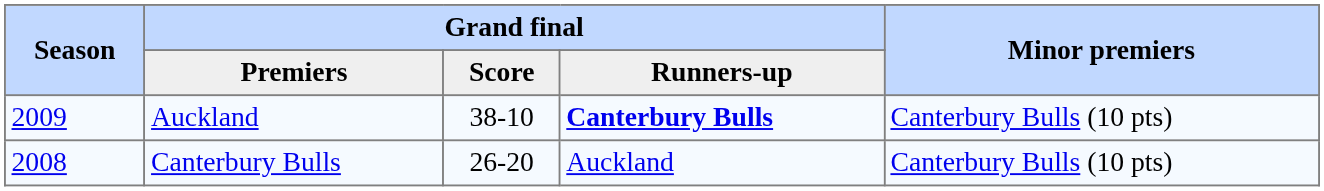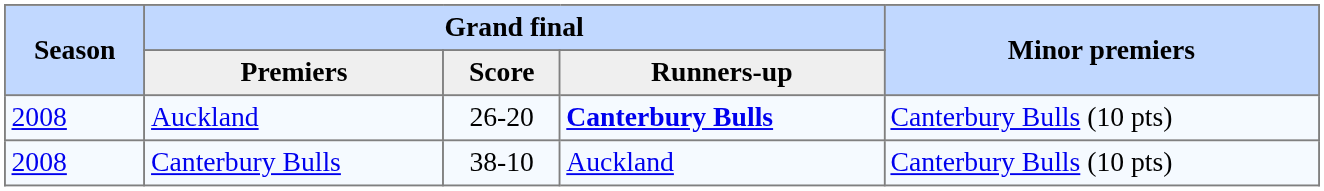(39, 117) 2009 -> (39, 117) 2008
(502, 117) 38-10 -> (502, 117) 26-20
(502, 162) 26-20 -> (502, 162) 38-10
